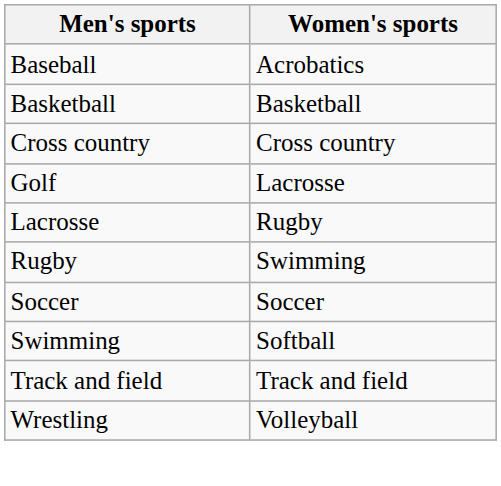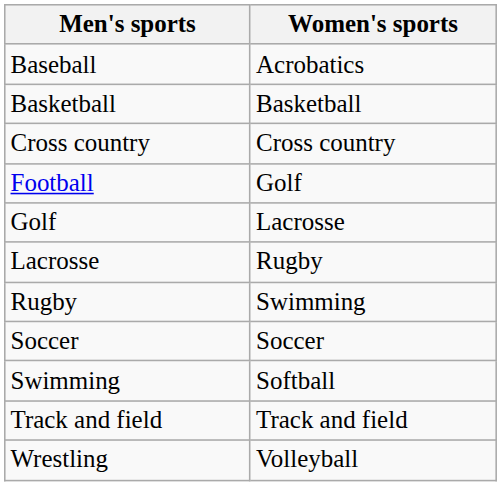+ row: (52, 182)
